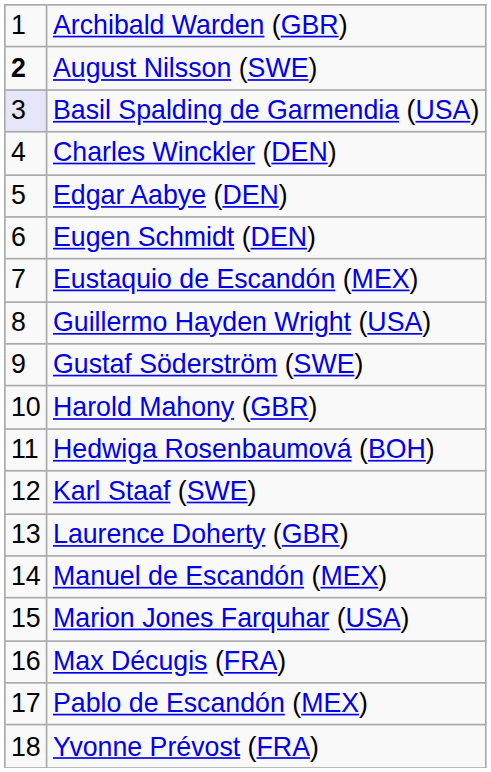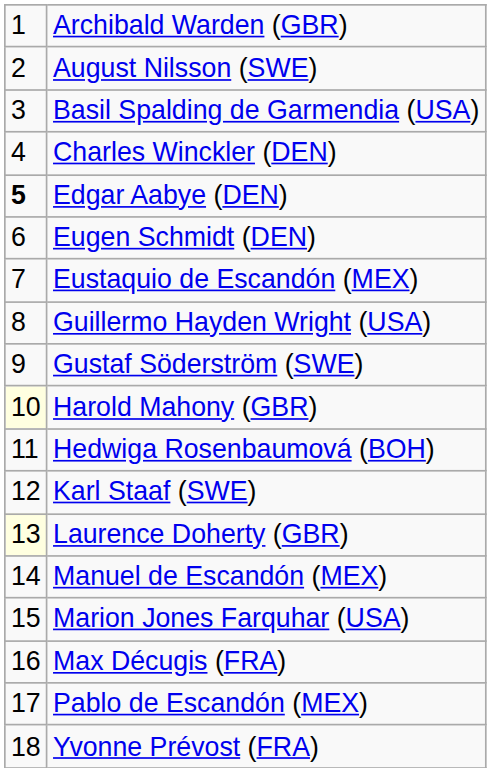(18, 68) bold -> (18, 68) normal
(18, 110) lavender background -> (18, 110) no background
(18, 195) normal -> (18, 195) bold
(26, 407) no background -> (26, 407) lightyellow background
(26, 534) no background -> (26, 534) lightyellow background
